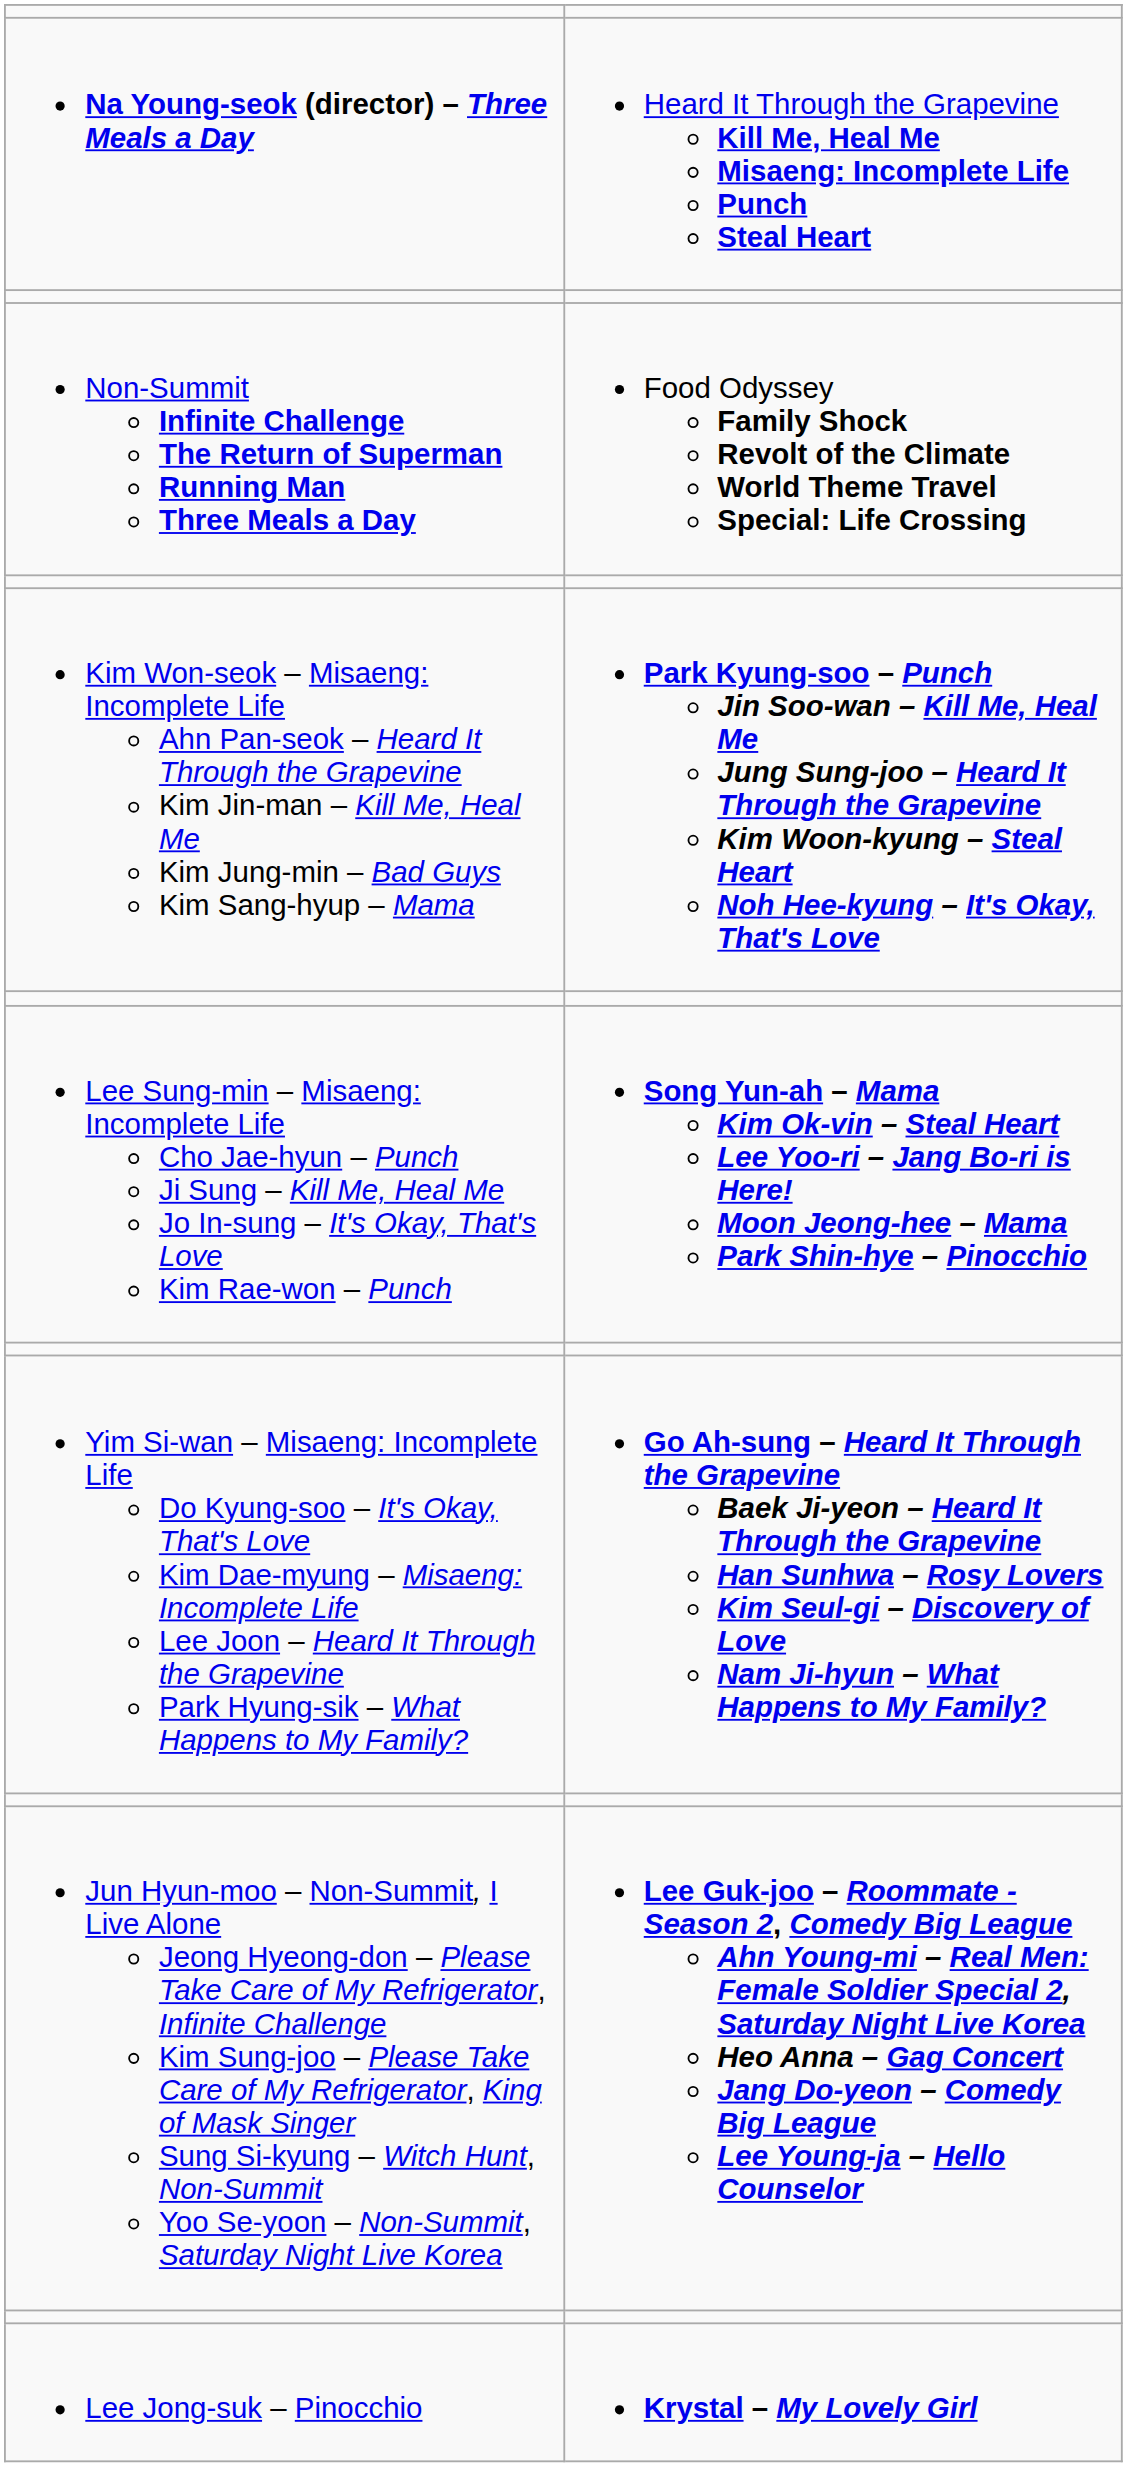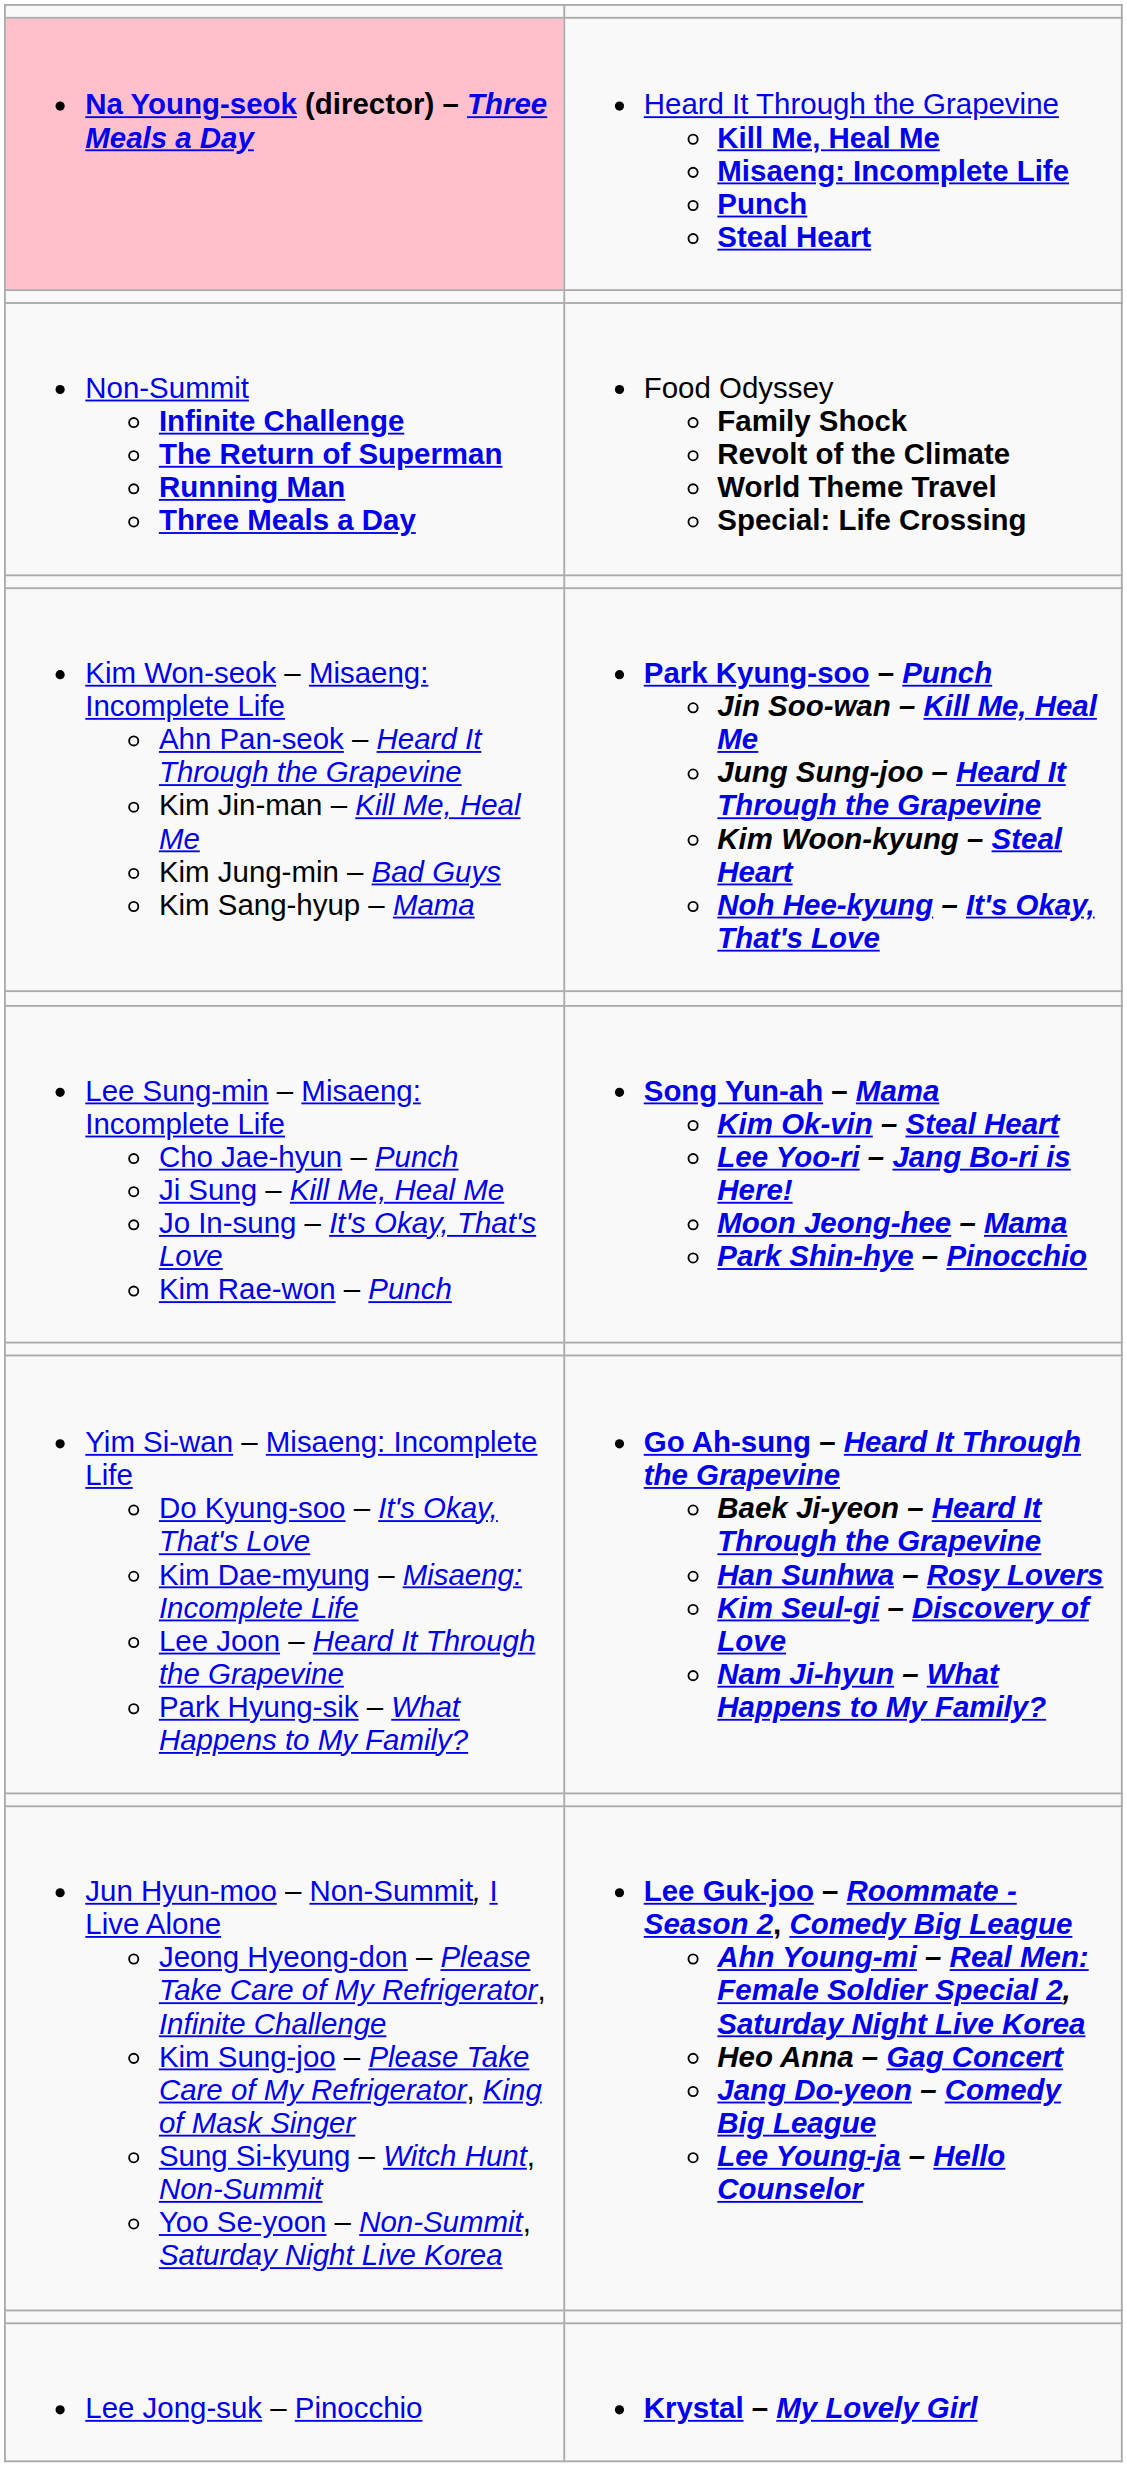(284, 121) no background -> (284, 121) pink background
